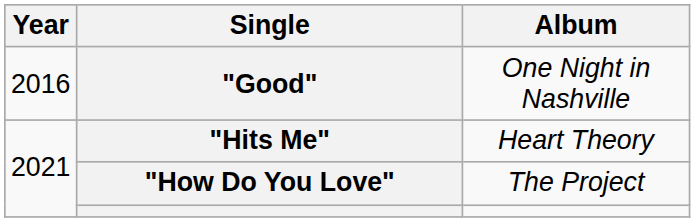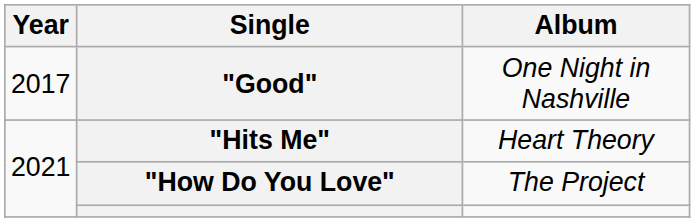(41, 83) 2016 -> (41, 83) 2017
